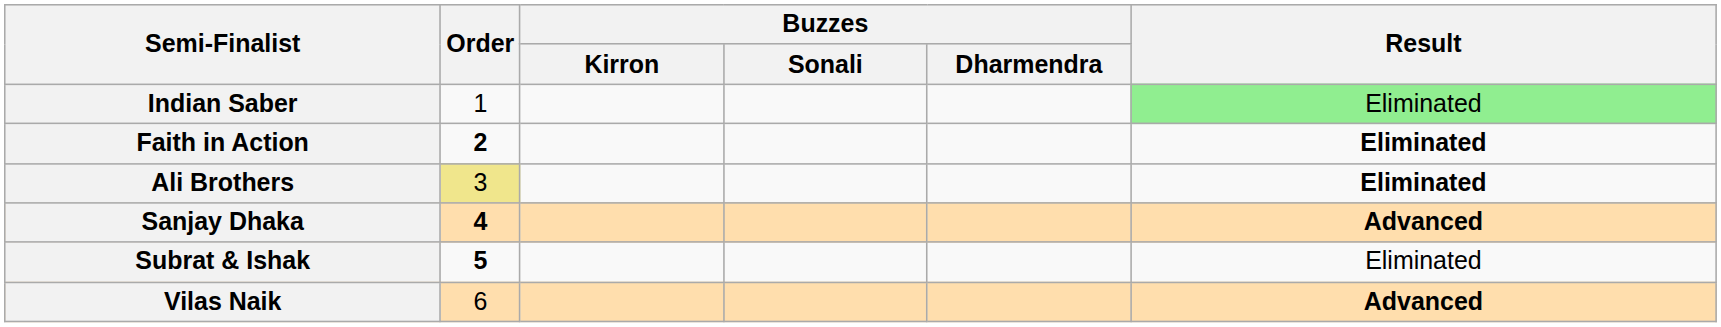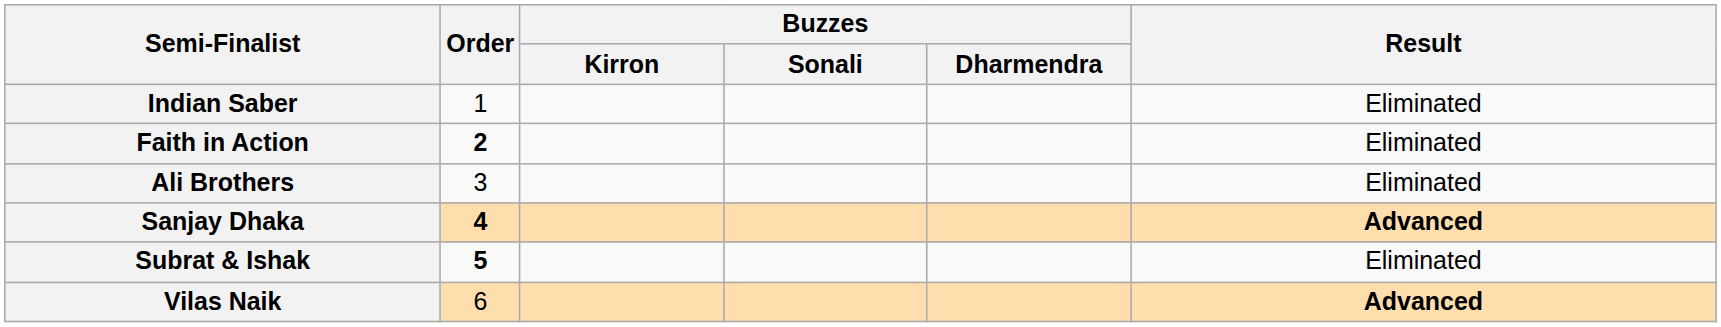(1423, 103) lightgreen background -> (1423, 103) no background
(1423, 143) bold -> (1423, 143) normal
(480, 182) khaki background -> (480, 182) no background
(1423, 182) bold -> (1423, 182) normal
